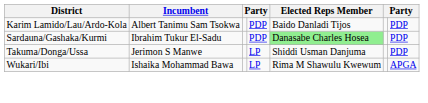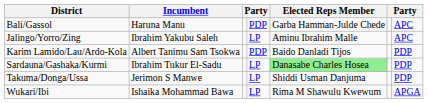+ row: (29, 24)
+ row: (44, 38)
(258, 38) PDP -> (255, 65) LP
